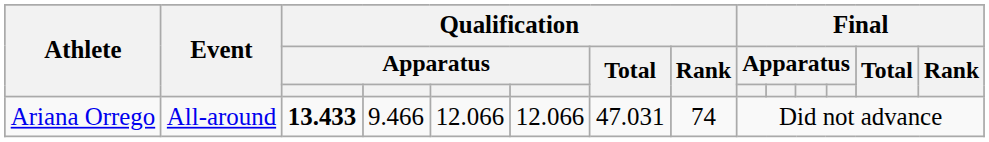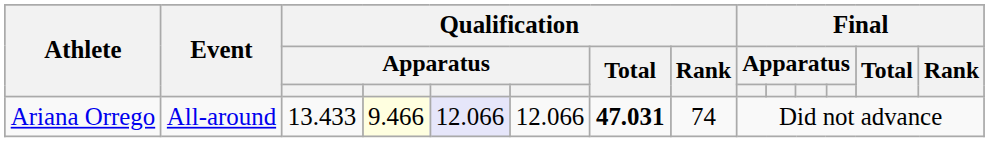(322, 116) bold -> (322, 116) normal
(396, 116) no background -> (396, 116) lightyellow background
(470, 116) no background -> (470, 116) lavender background
(630, 116) normal -> (630, 116) bold
